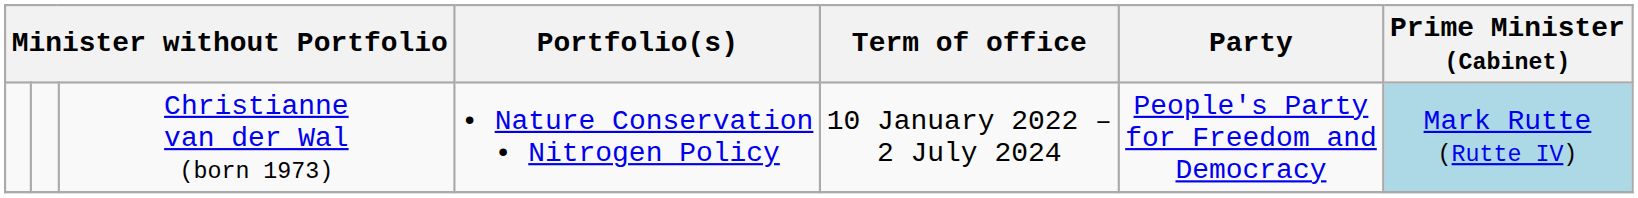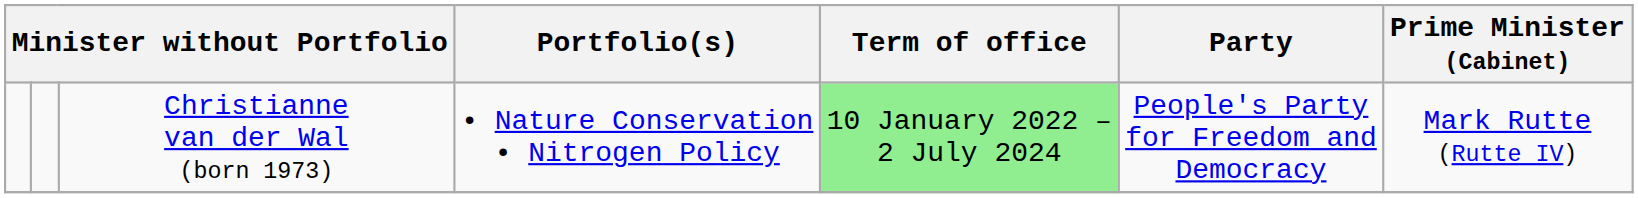(969, 138) no background -> (969, 138) lightgreen background
(1507, 137) lightblue background -> (1507, 137) no background
